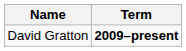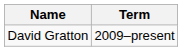(136, 35) bold -> (135, 35) normal
